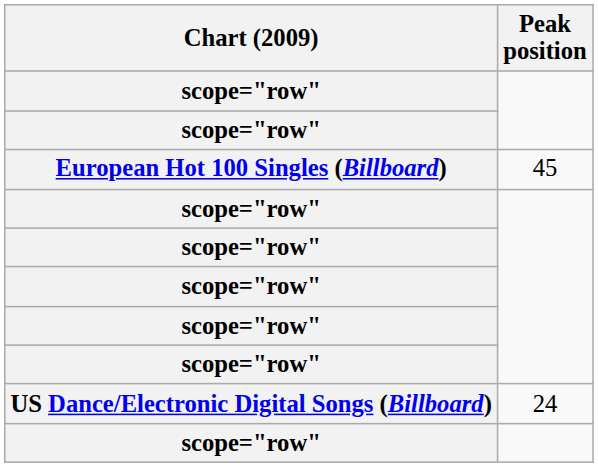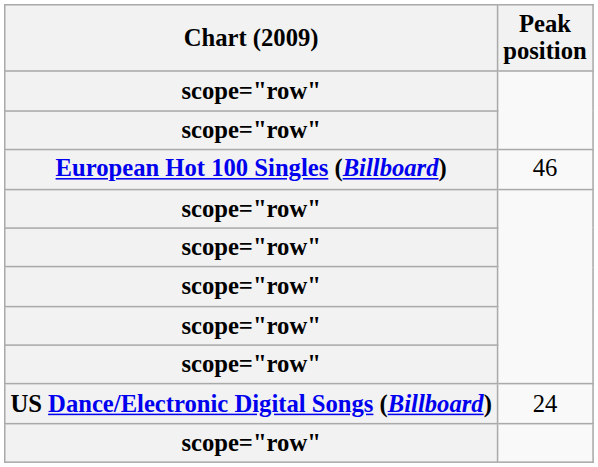(545, 168) 45 -> (545, 168) 46
